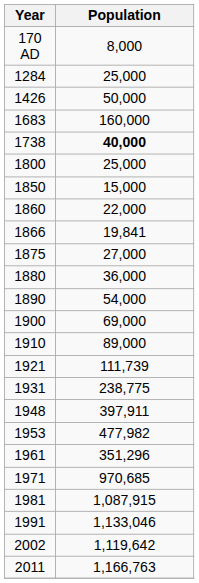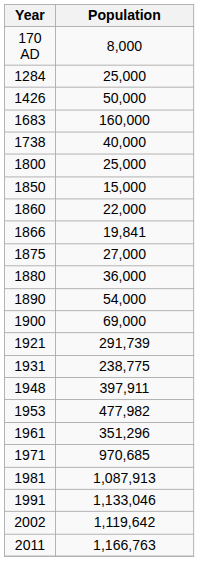(124, 143) bold -> (124, 143) normal
- row: (30, 344)
(124, 366) 111,739 -> (124, 344) 291,739
(124, 500) 1,087,915 -> (124, 478) 1,087,913
